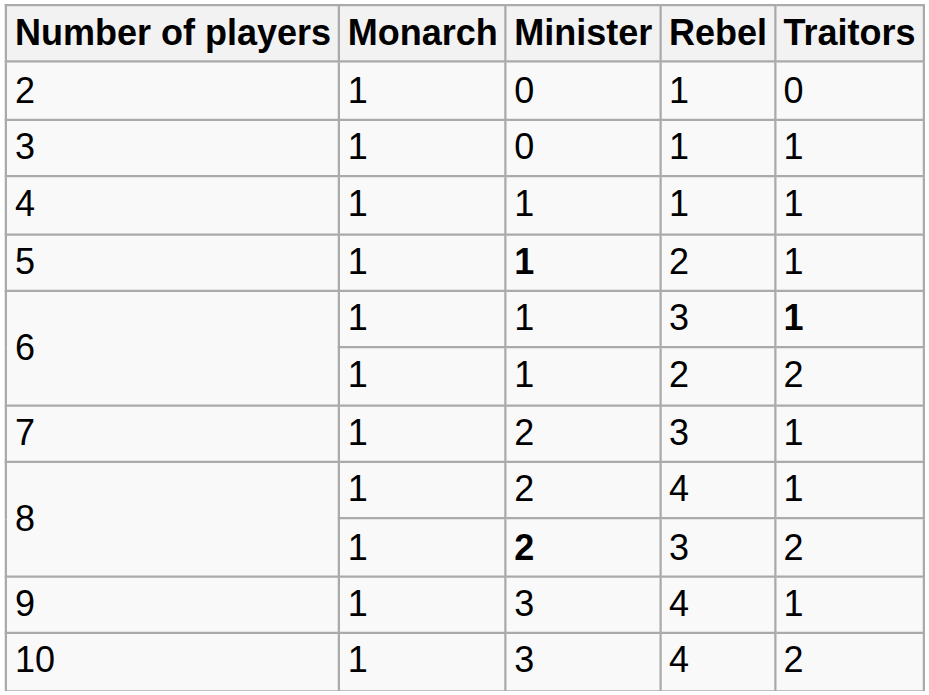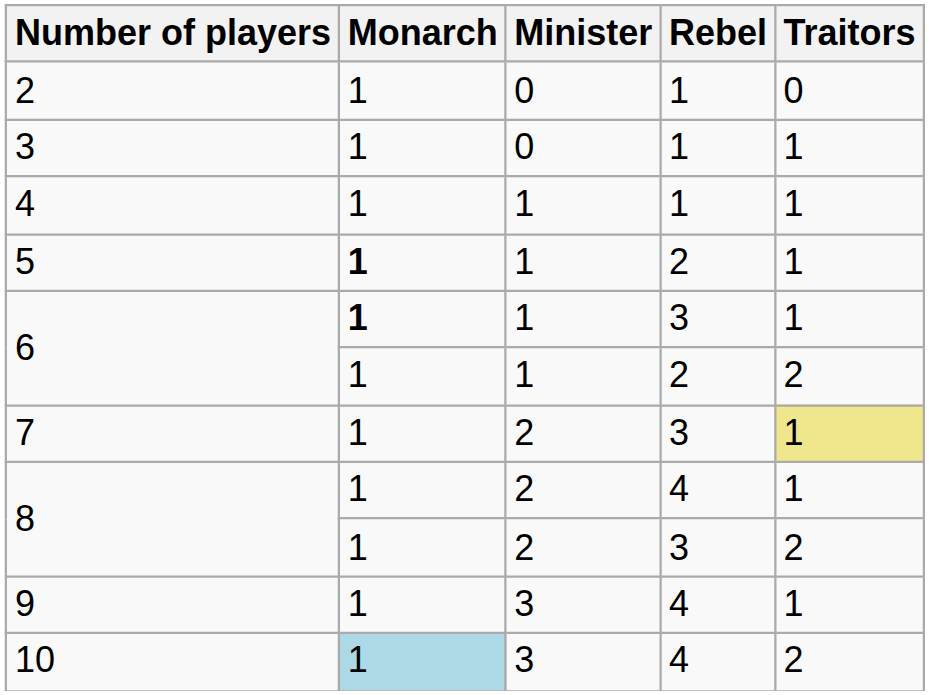(358, 261) normal -> (358, 261) bold
(524, 261) bold -> (524, 261) normal
(358, 318) normal -> (358, 318) bold
(794, 318) bold -> (794, 318) normal
(794, 432) no background -> (794, 432) khaki background
(524, 546) bold -> (524, 546) normal
(358, 661) no background -> (358, 661) lightblue background
